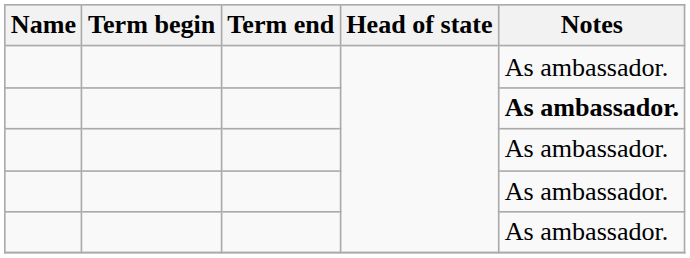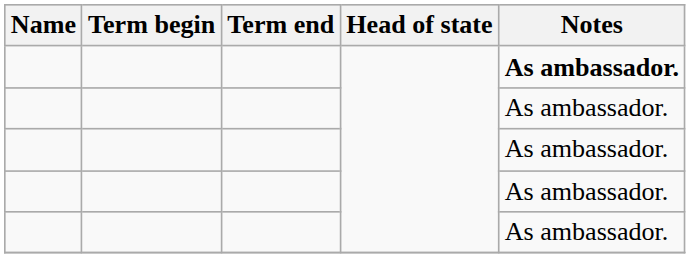(587, 66) normal -> (592, 66) bold
(592, 107) bold -> (587, 107) normal
